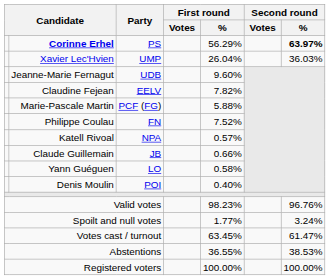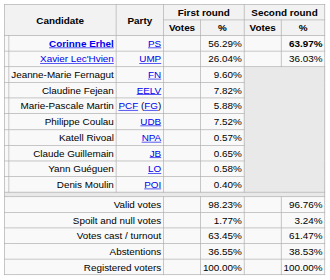(151, 75) UDB -> (155, 75) FN
(155, 122) FN -> (151, 122) UDB
(228, 153) 0.66% -> (228, 153) 0.65%
